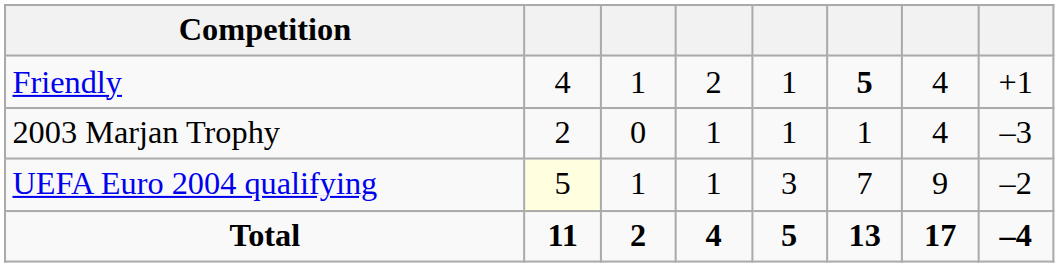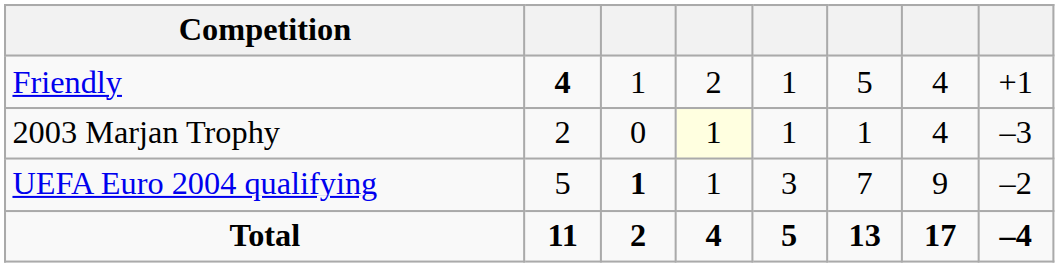(563, 81) normal -> (563, 81) bold
(865, 81) bold -> (865, 81) normal
(714, 132) no background -> (714, 132) lightyellow background
(563, 183) lightyellow background -> (563, 183) no background
(638, 183) normal -> (638, 183) bold
